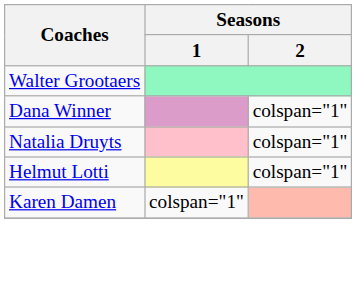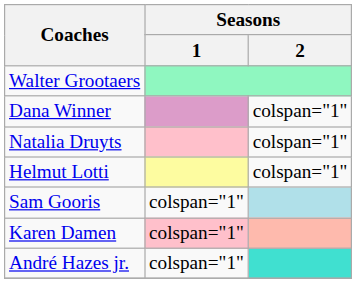+ row: (55, 202)
(196, 202) no background -> (196, 232) pink background
+ row: (69, 263)
